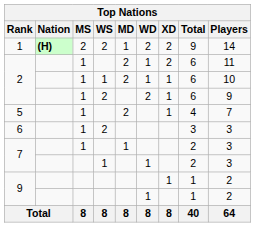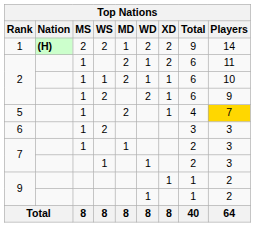(229, 113) no background -> (229, 113) gold background
